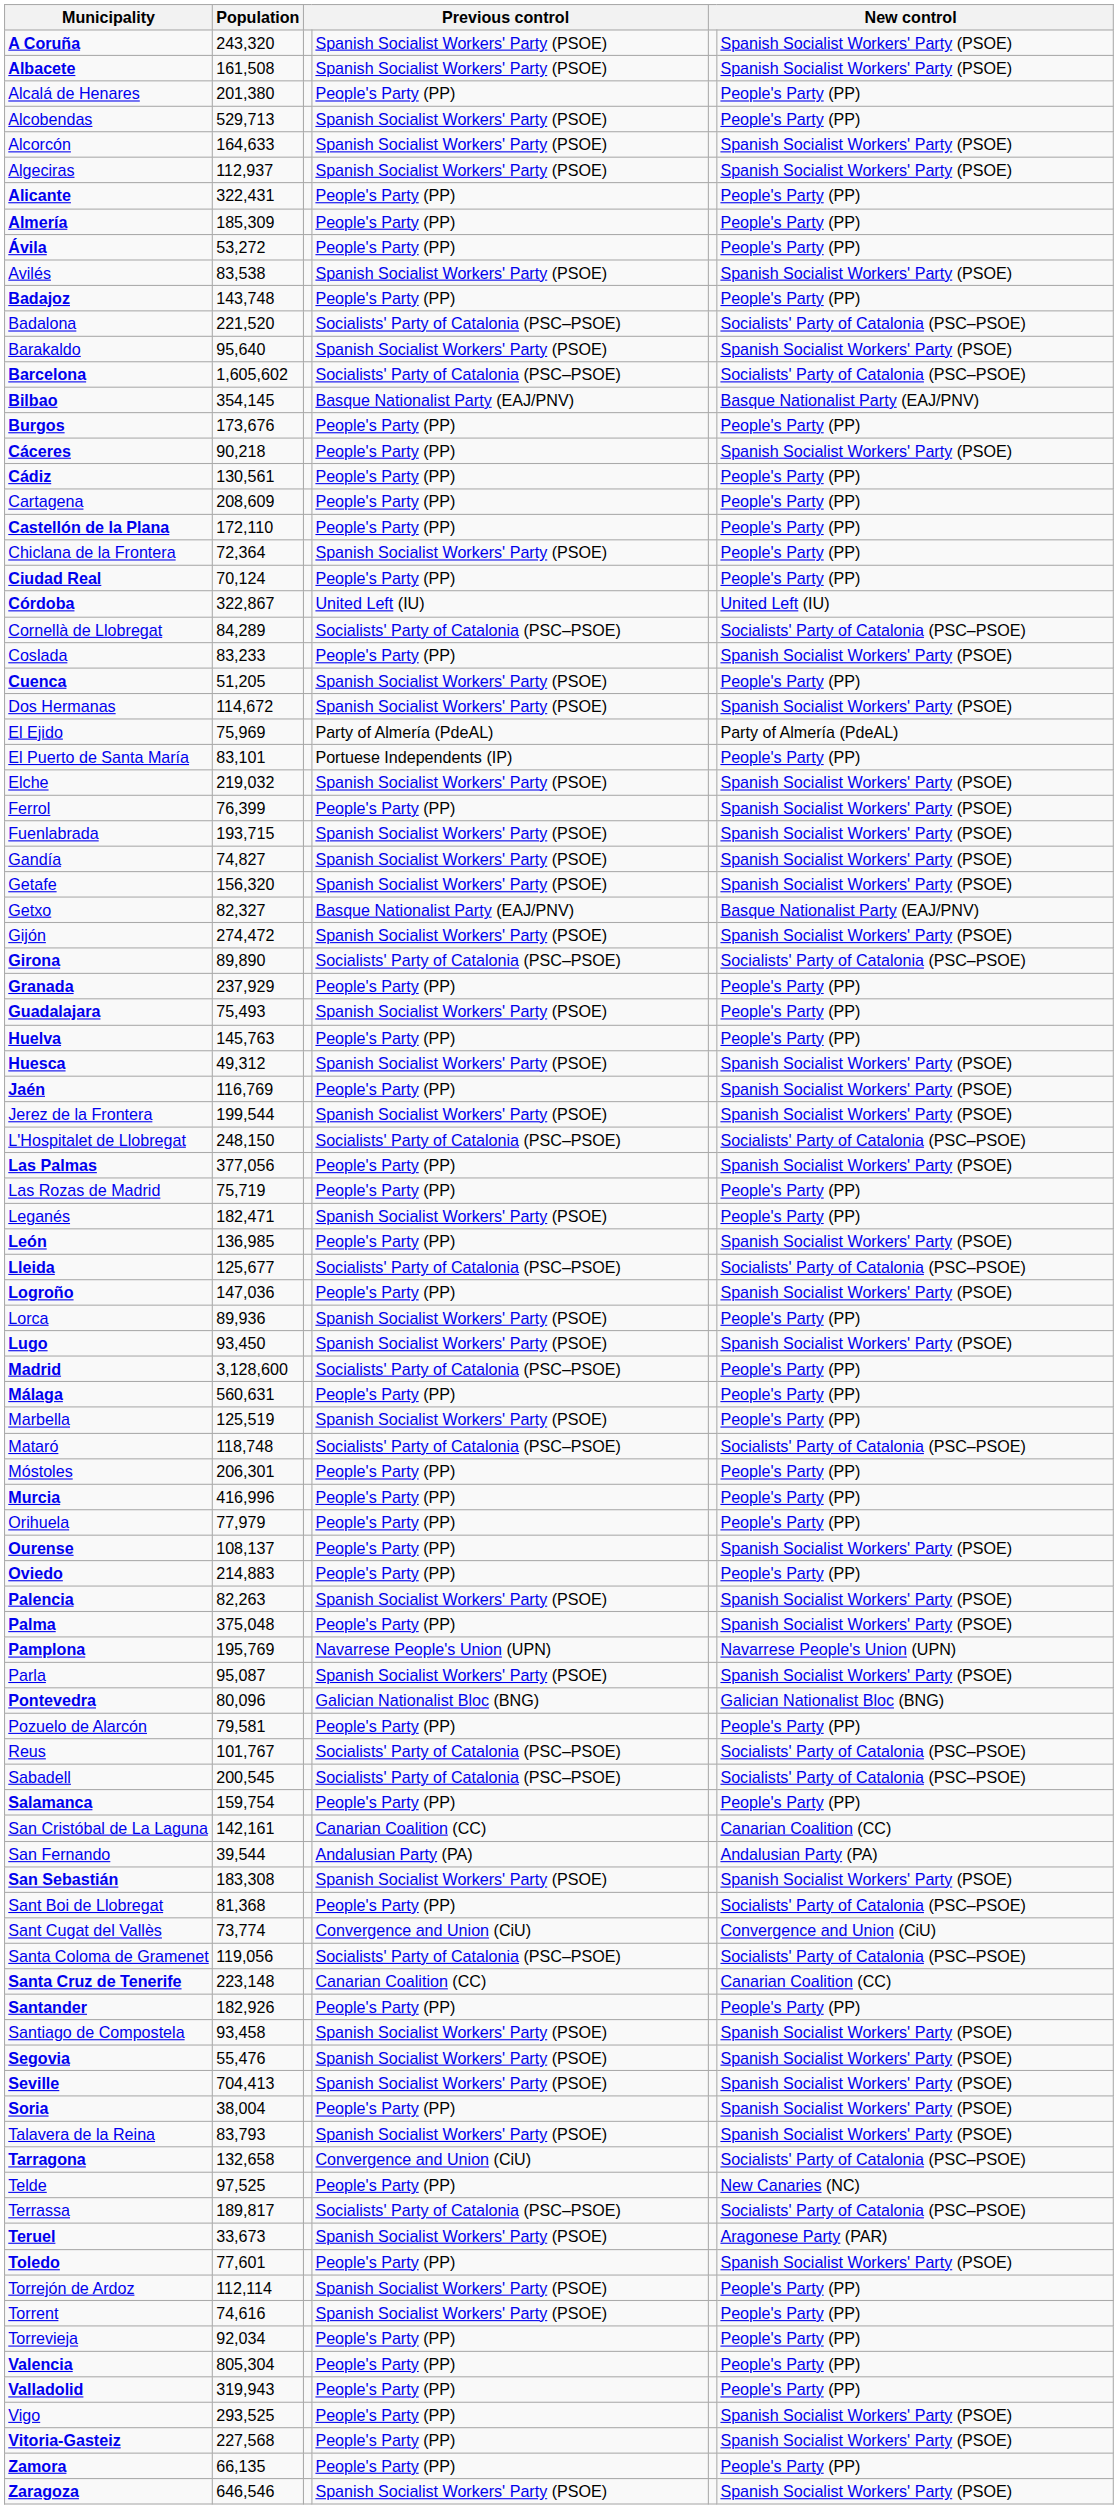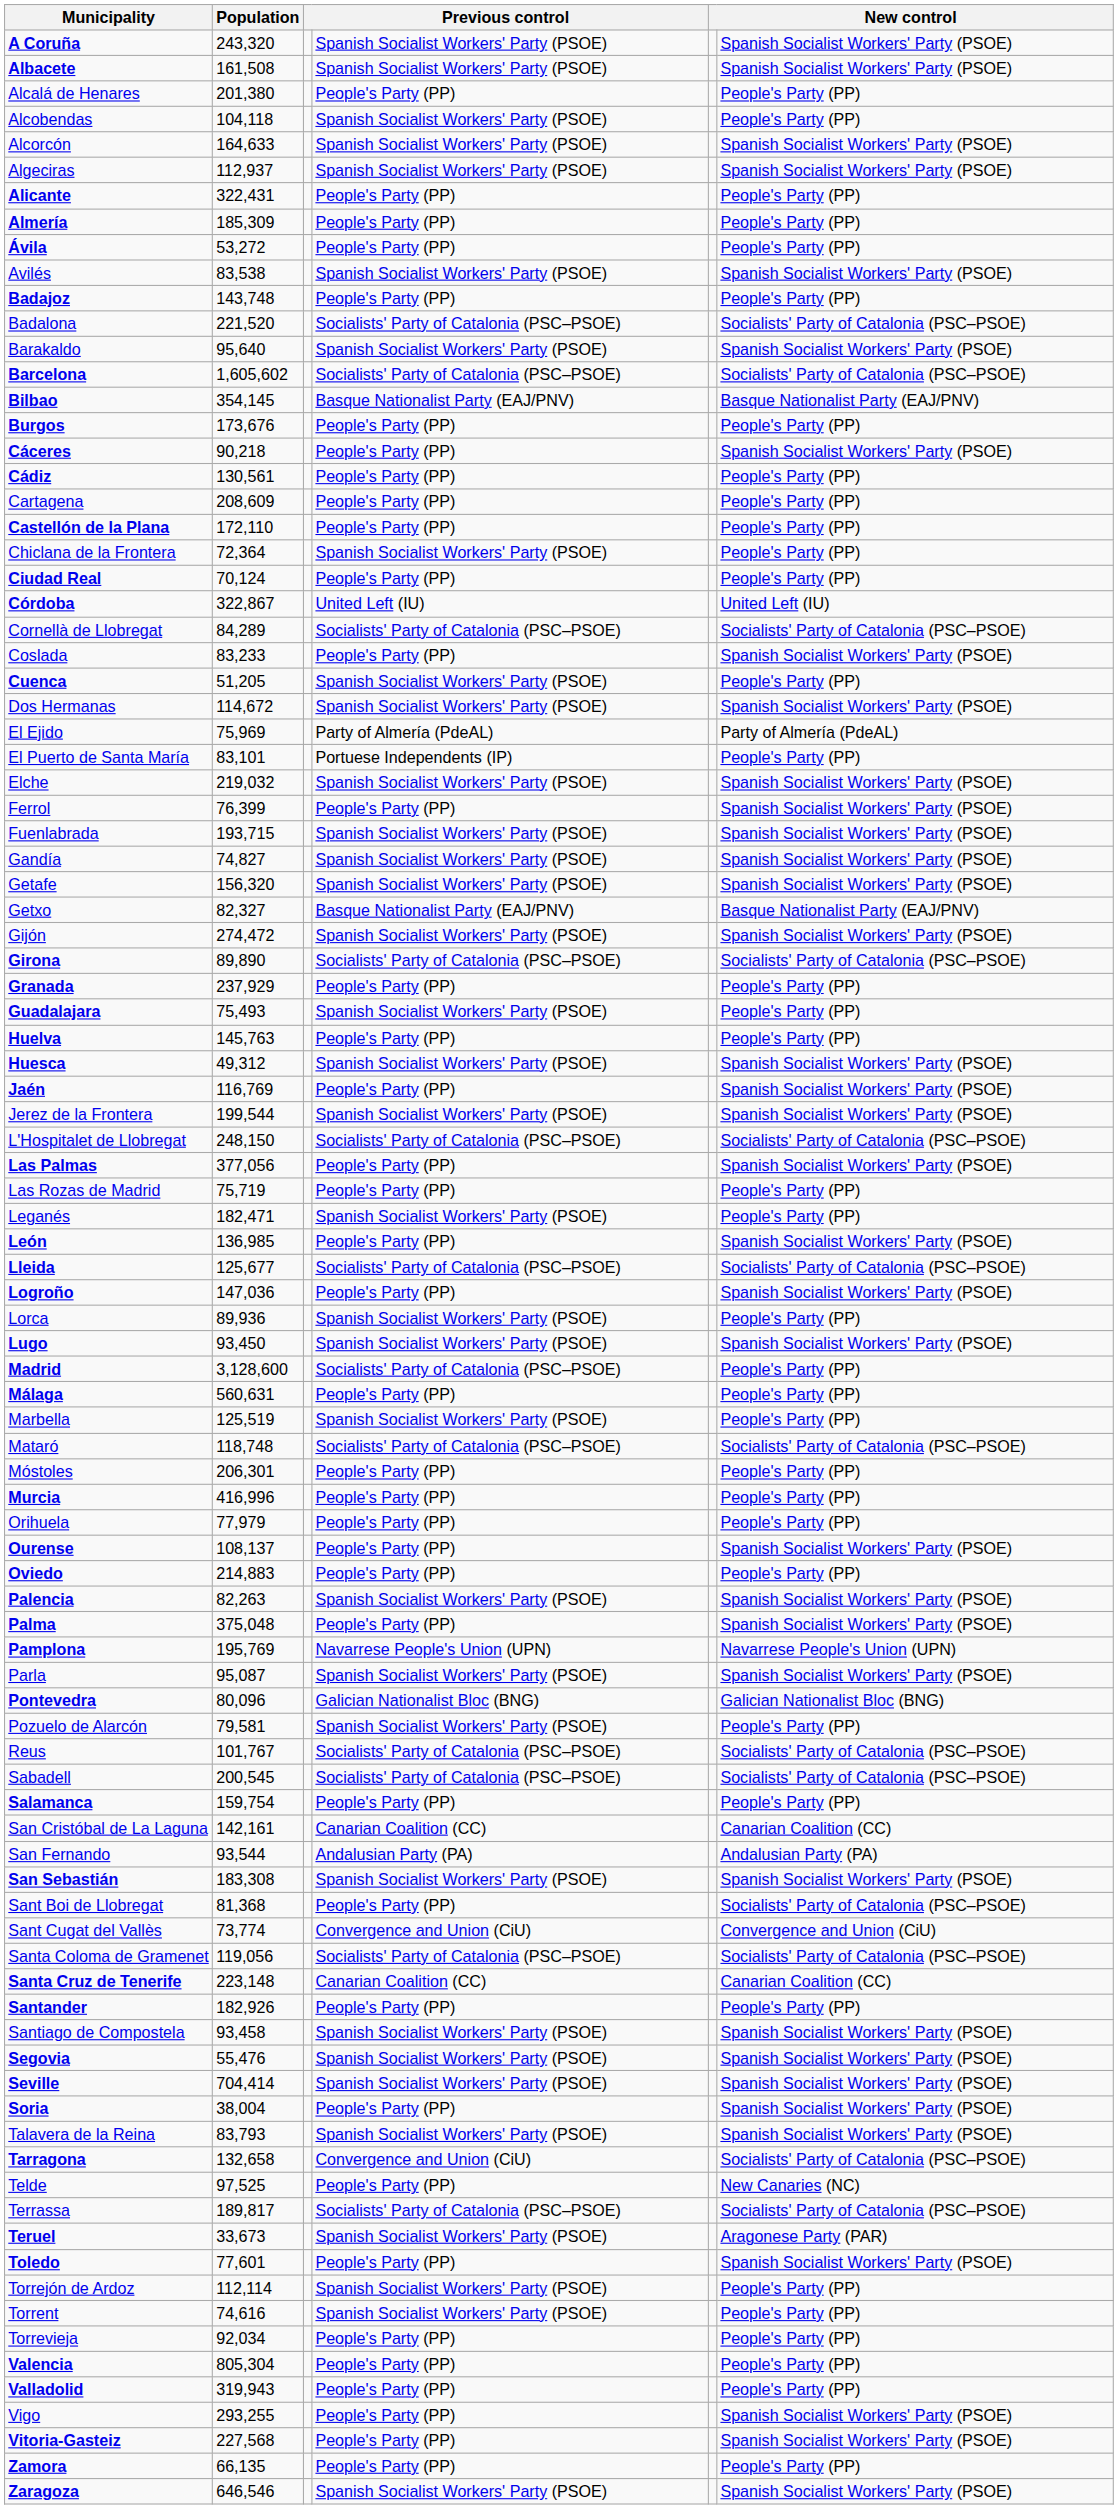(245, 119) 529,713 -> (245, 119) 104,118
(385, 1726) People's Party (PP) -> (461, 1726) Spanish Socialist Workers' Party (PSOE)
(241, 1854) 39,544 -> (241, 1854) 93,544
(245, 2083) 704,413 -> (245, 2083) 704,414
(245, 2415) 293,525 -> (245, 2415) 293,255
